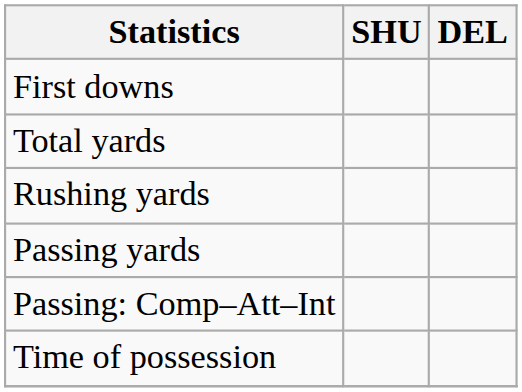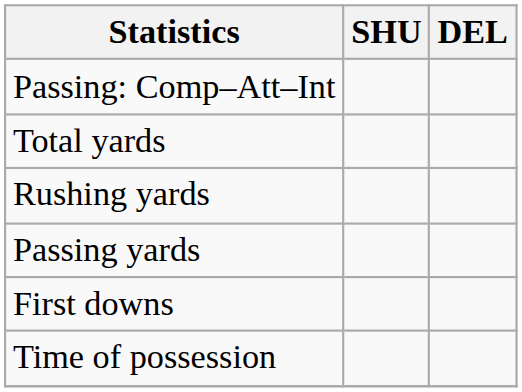rows swapped: (93, 86) <-> (174, 303)
